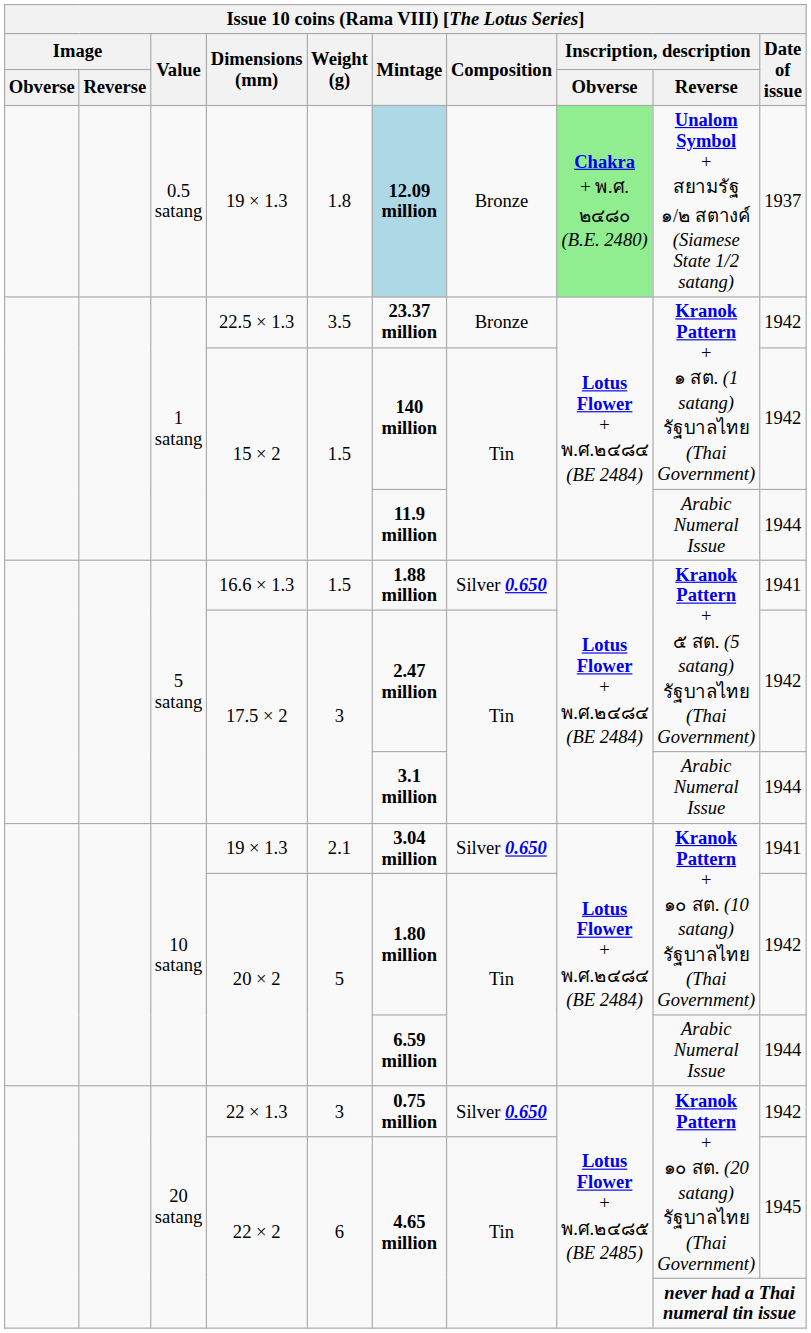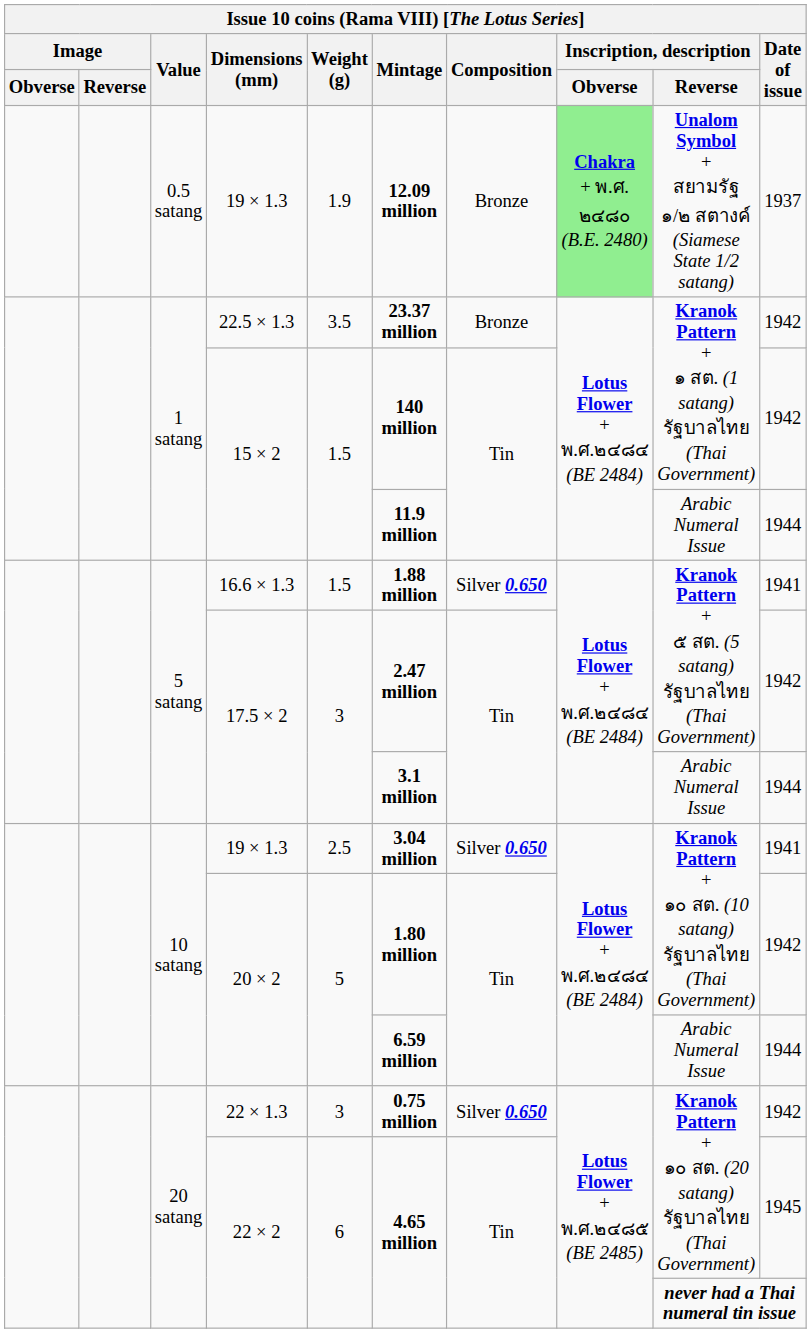(339, 201) 1.8 -> (339, 201) 1.9
(409, 201) lightblue background -> (409, 201) no background
(339, 848) 2.1 -> (339, 848) 2.5
